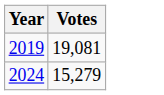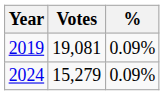+ column: (132, 19)
